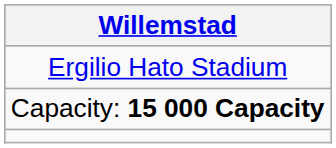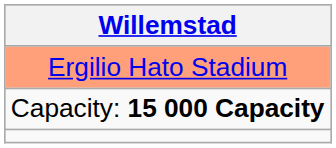(168, 66) no background -> (168, 66) lightsalmon background
